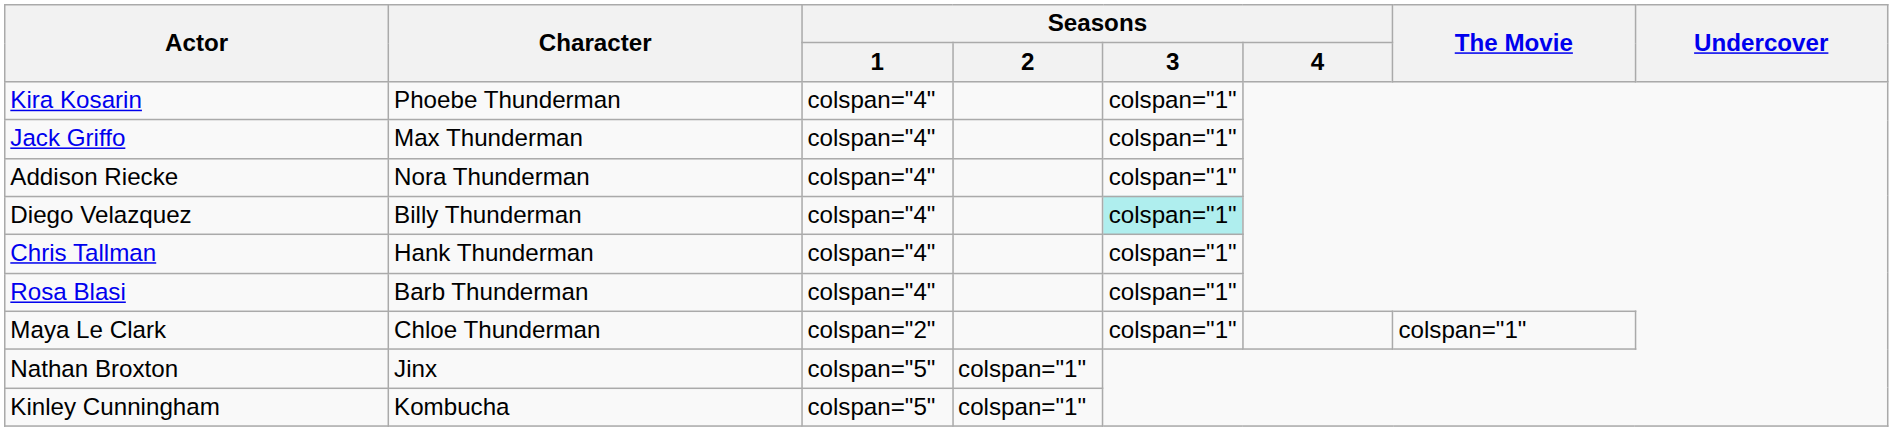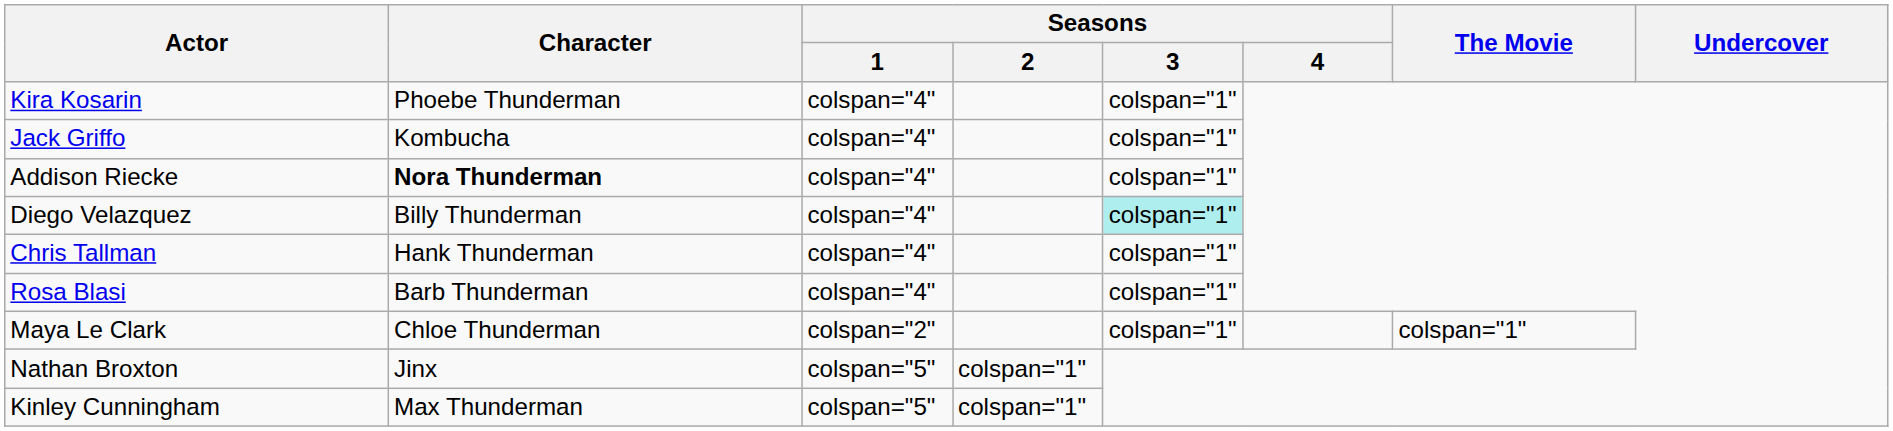(489, 138) Max Thunderman -> (452, 138) Kombucha
(492, 176) normal -> (498, 176) bold
(452, 406) Kombucha -> (489, 406) Max Thunderman
